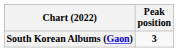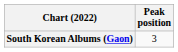(154, 39) bold -> (154, 39) normal
